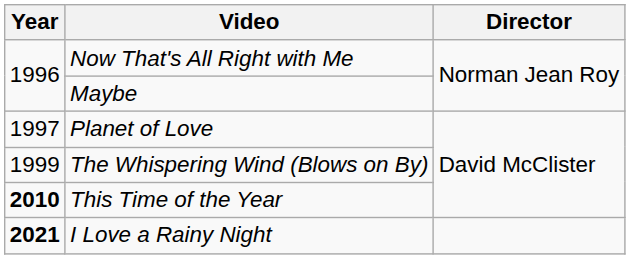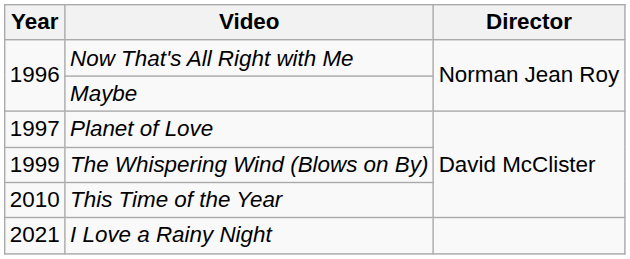(35, 199) bold -> (35, 199) normal
(35, 235) bold -> (35, 235) normal
